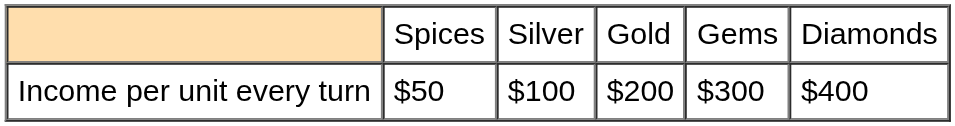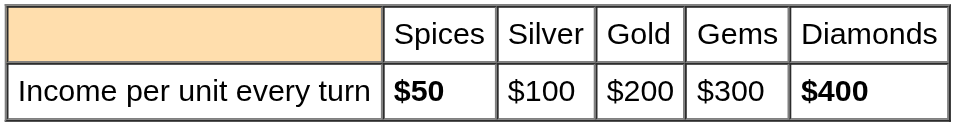(419, 90) normal -> (419, 90) bold
(835, 90) normal -> (835, 90) bold
